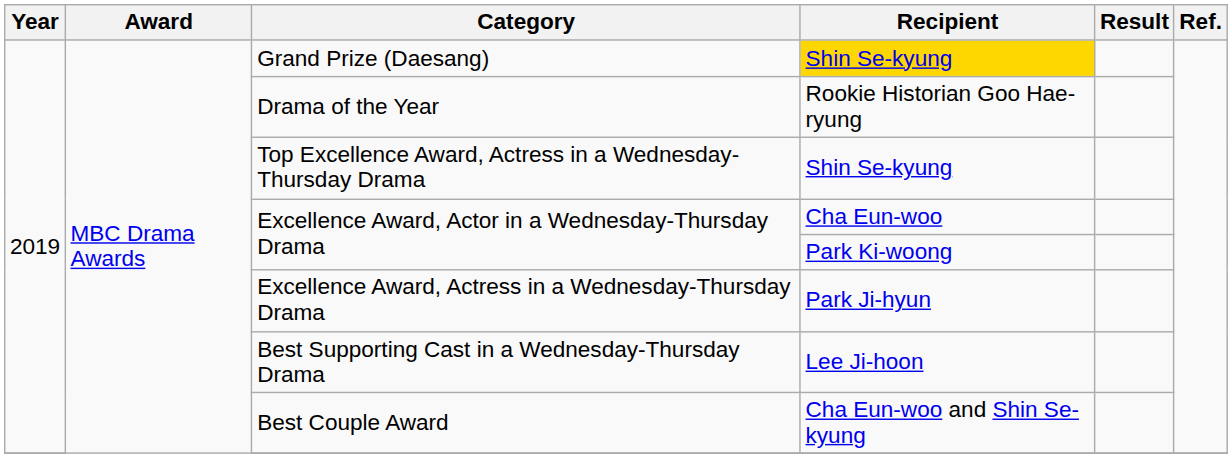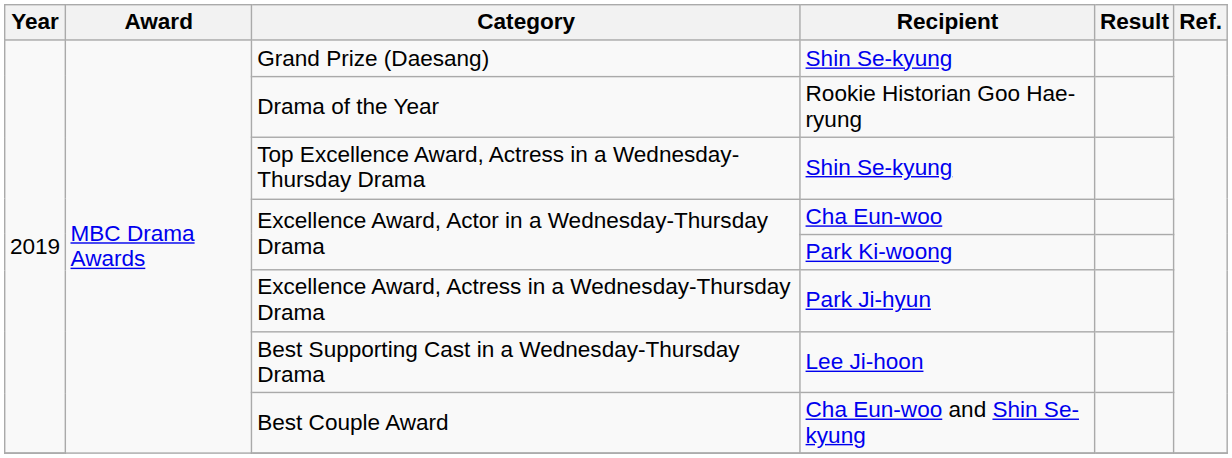(879, 58) gold background -> (879, 58) no background
